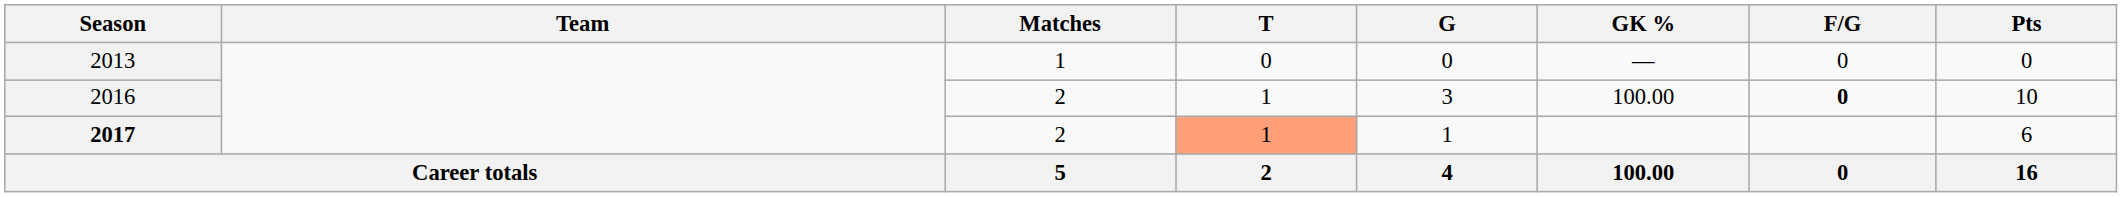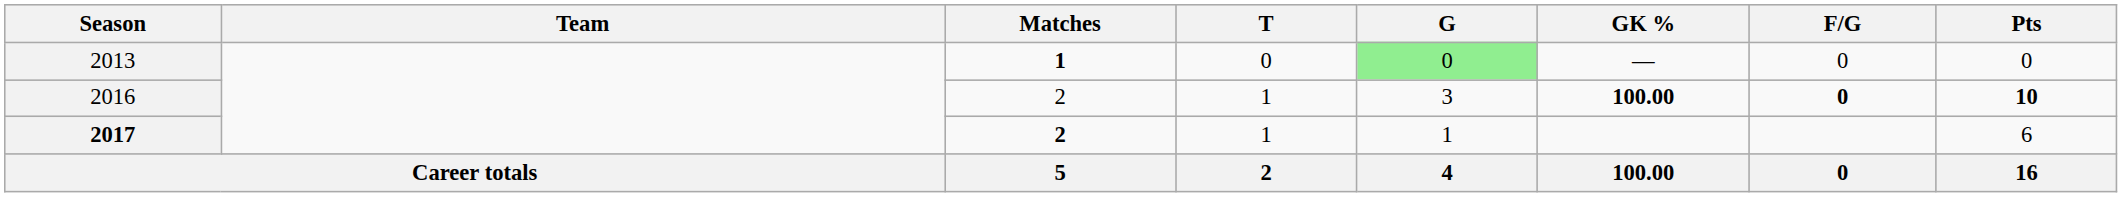(1060, 60) normal -> (1060, 60) bold
(1447, 60) no background -> (1447, 60) lightgreen background
(1643, 98) normal -> (1643, 98) bold
(2027, 98) normal -> (2027, 98) bold
(1060, 135) normal -> (1060, 135) bold
(1266, 135) lightsalmon background -> (1266, 135) no background
